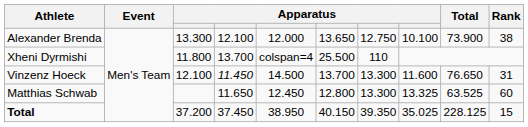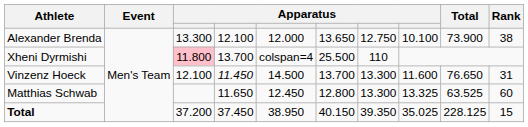(194, 57) no background -> (194, 57) pink background
